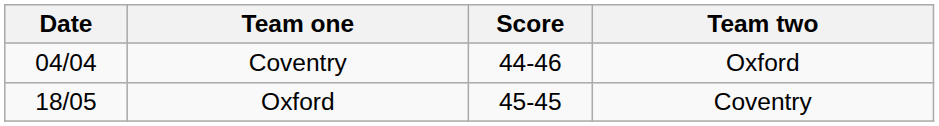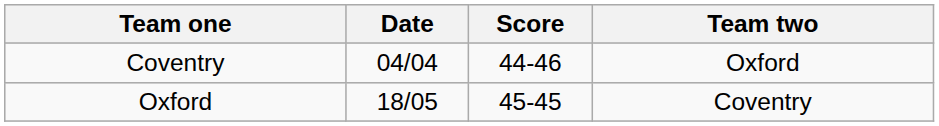columns swapped: (66, 23) <-> (298, 23)
